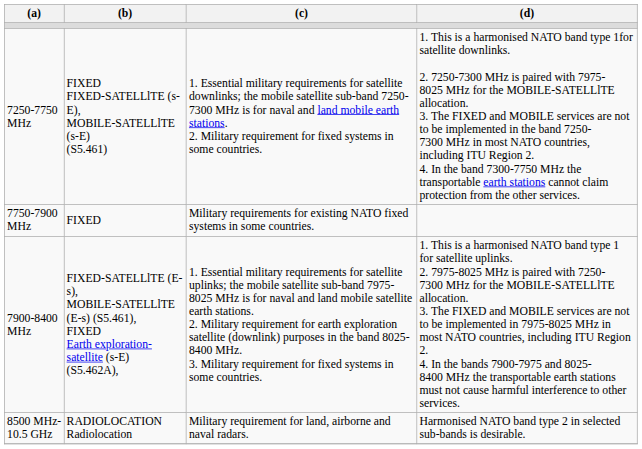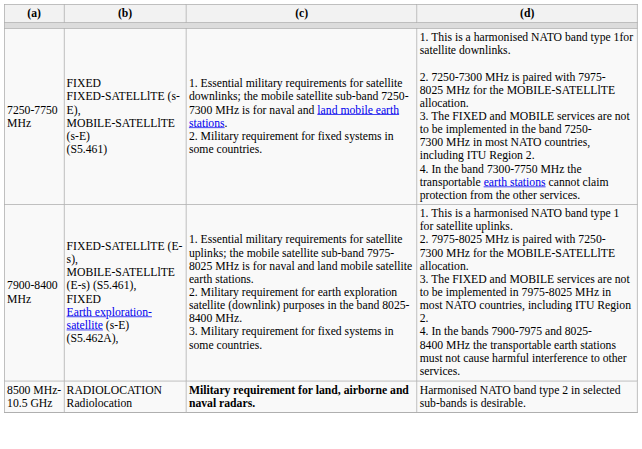- row: (32, 220)
(290, 428) normal -> (299, 396) bold
